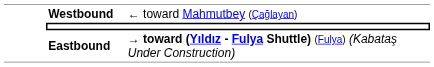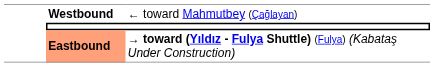(79, 46) no background -> (79, 46) lightsalmon background
